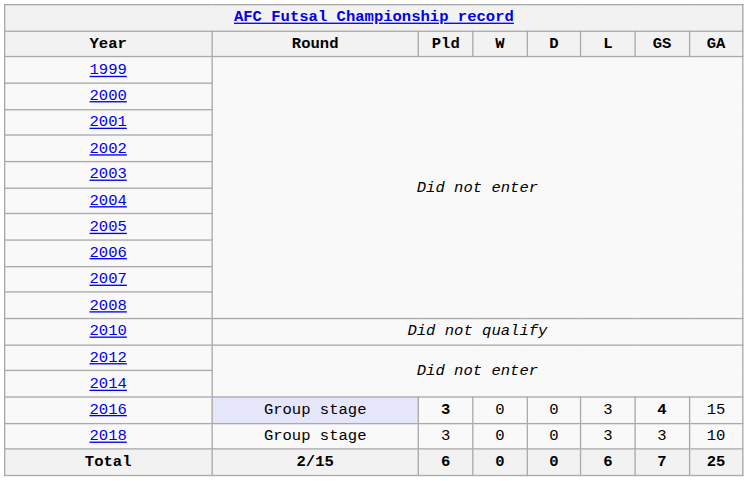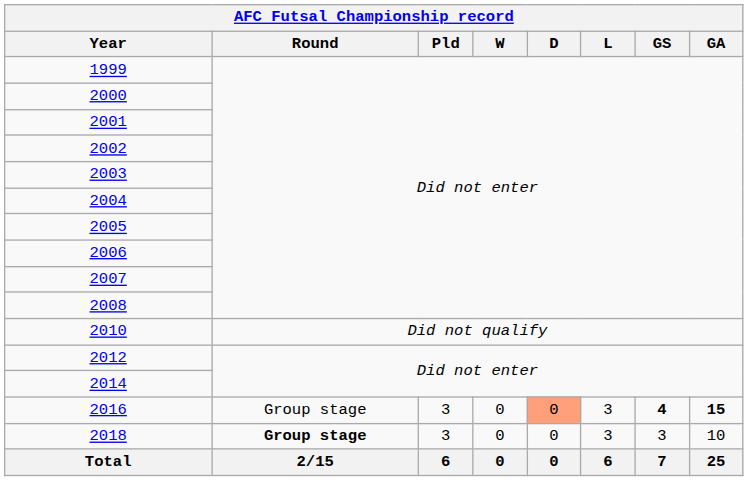(315, 410) lavender background -> (315, 410) no background
(446, 410) bold -> (446, 410) normal
(554, 410) no background -> (554, 410) lightsalmon background
(716, 410) normal -> (716, 410) bold
(315, 436) normal -> (315, 436) bold
